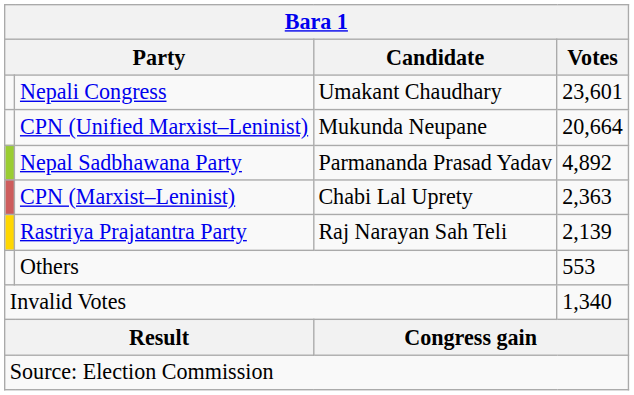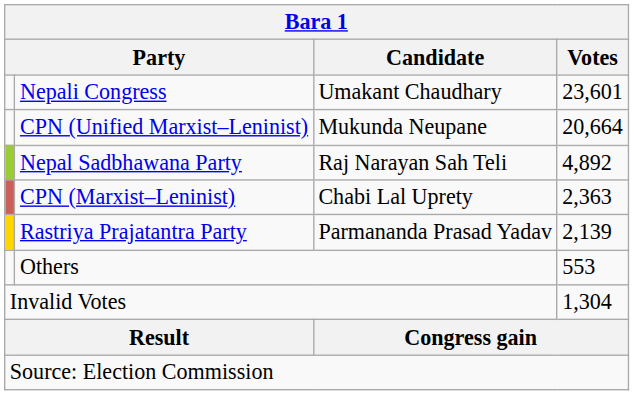(435, 162) Parmananda Prasad Yadav -> (413, 162) Raj Narayan Sah Teli
(413, 232) Raj Narayan Sah Teli -> (435, 232) Parmananda Prasad Yadav
(587, 302) 1,340 -> (587, 302) 1,304
